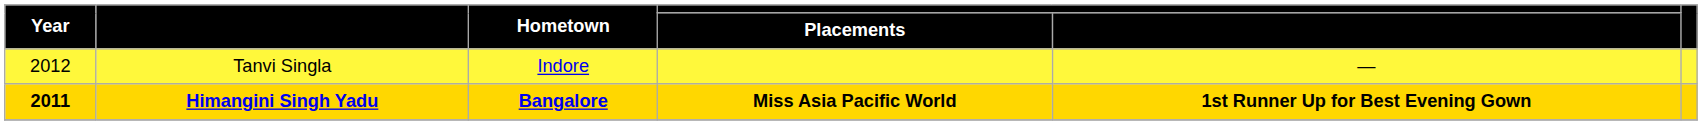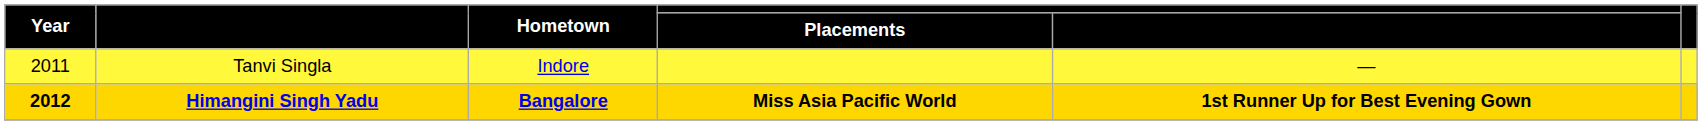(50, 65) 2012 -> (50, 65) 2011
(50, 101) 2011 -> (50, 101) 2012
